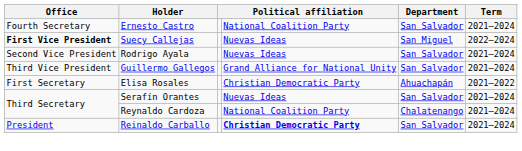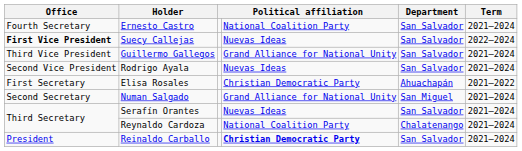(427, 40) San Miguel -> (432, 40) San Salvador
rows swapped: (155, 54) <-> (168, 68)
+ row: (155, 97)
